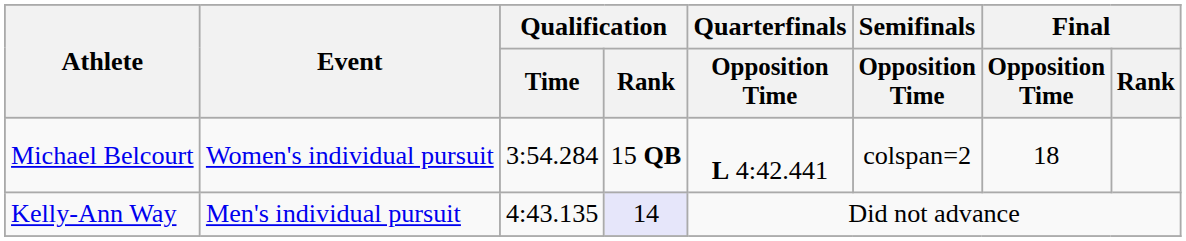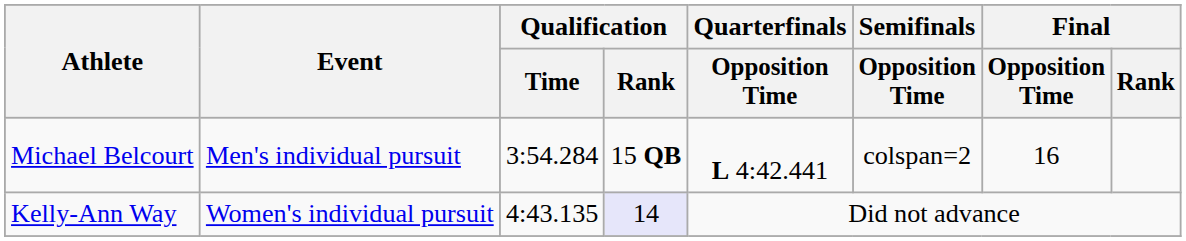(350, 155) Women's individual pursuit -> (333, 155) Men's individual pursuit
(1046, 155) 18 -> (1046, 155) 16
(333, 213) Men's individual pursuit -> (350, 213) Women's individual pursuit
